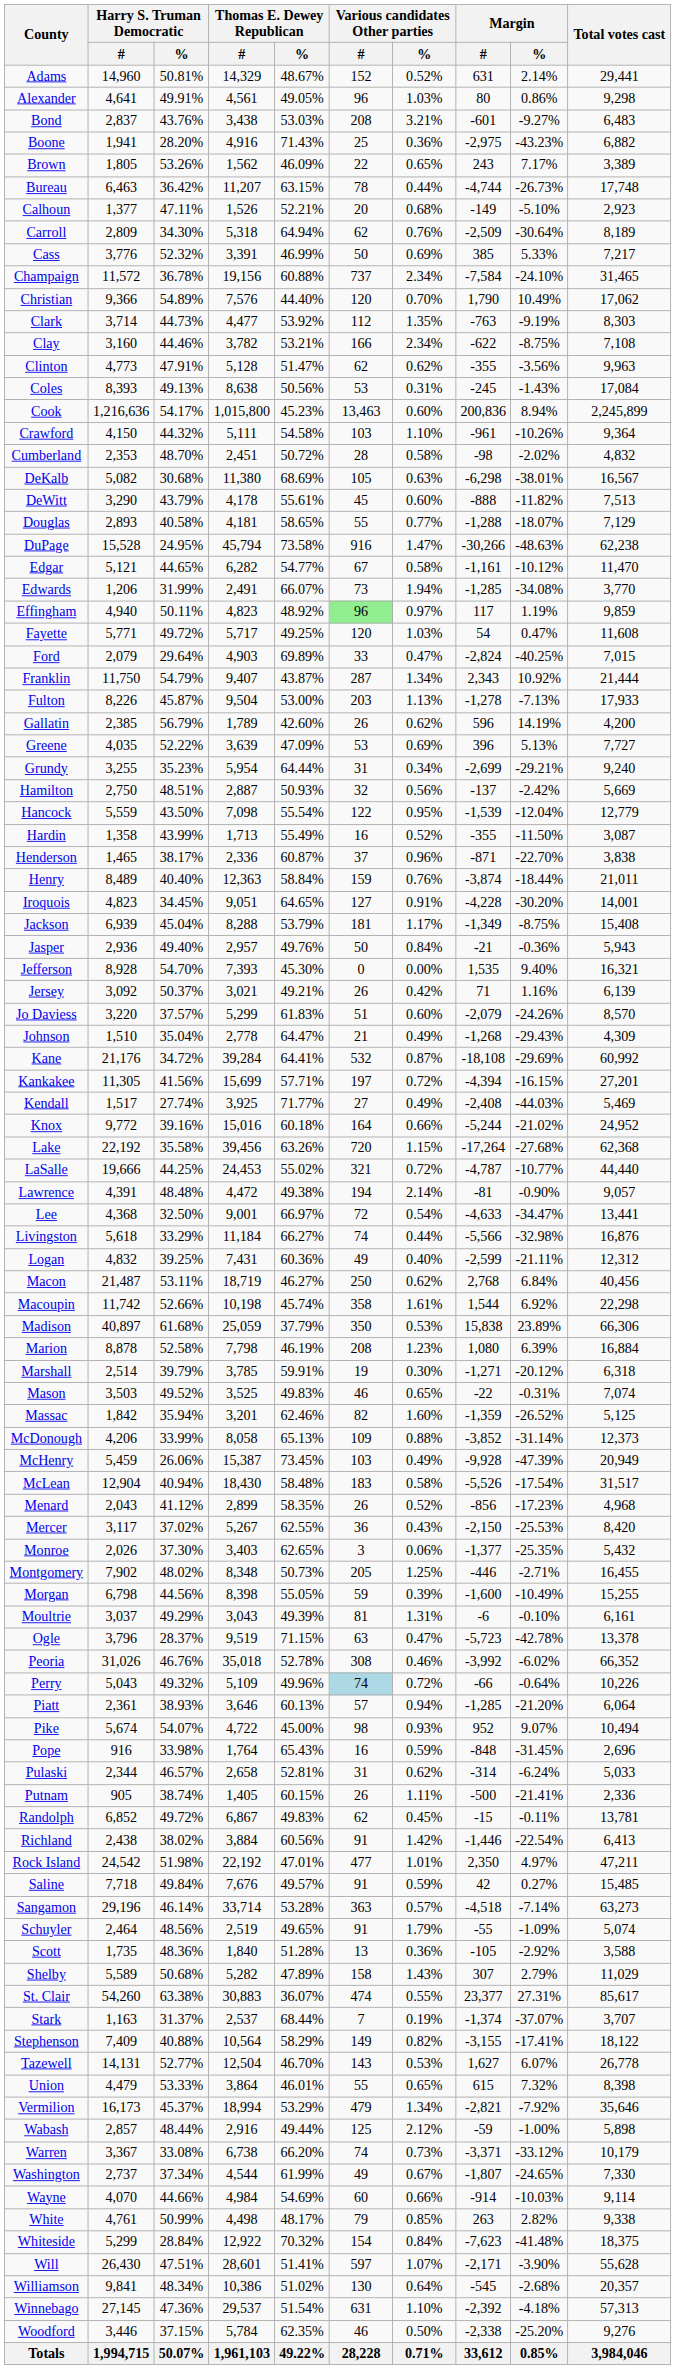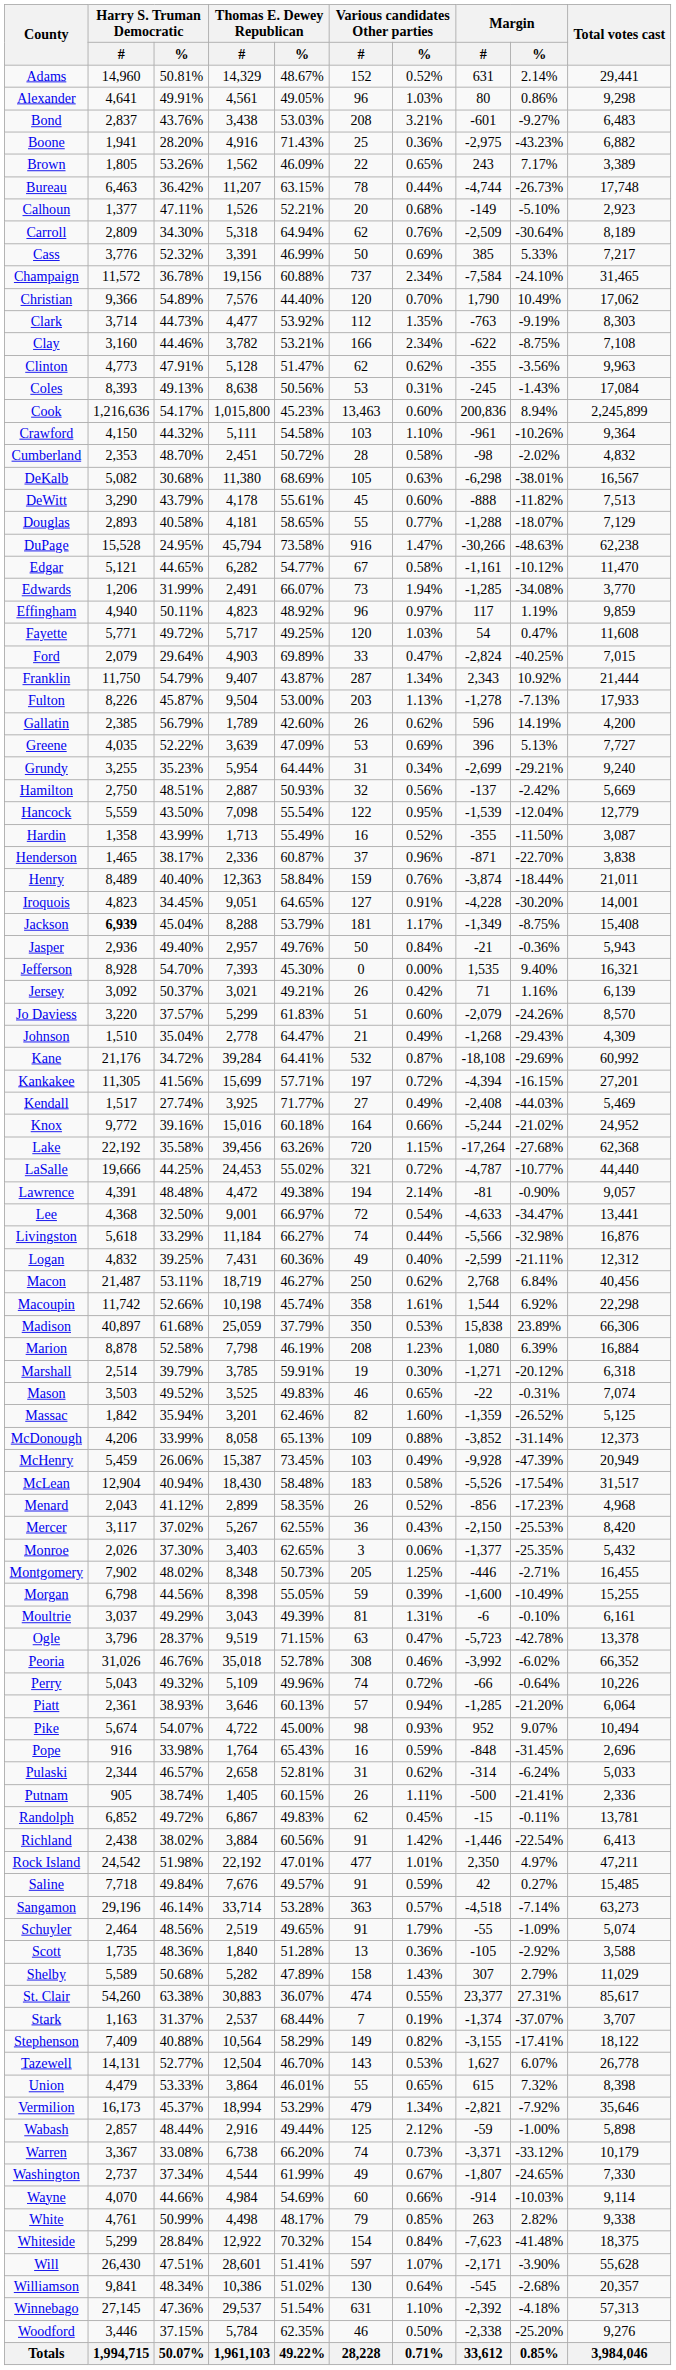(361, 612) lightgreen background -> (361, 612) no background
(121, 924) normal -> (121, 924) bold
(361, 1683) lightblue background -> (361, 1683) no background
